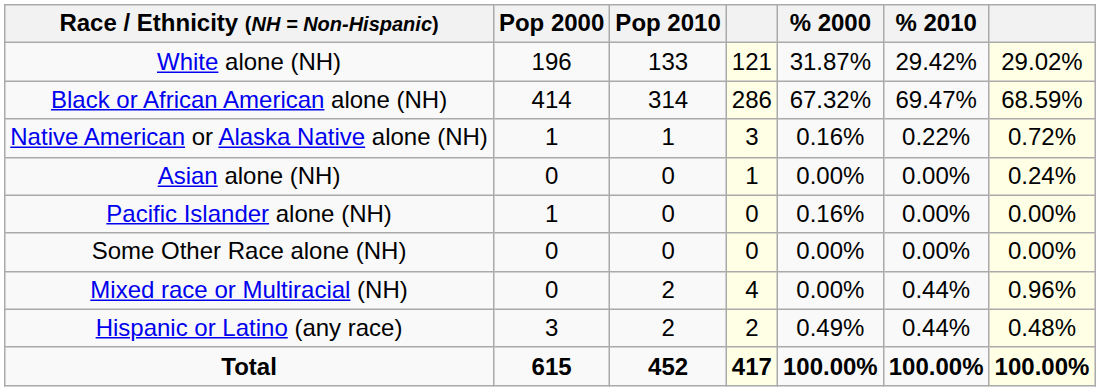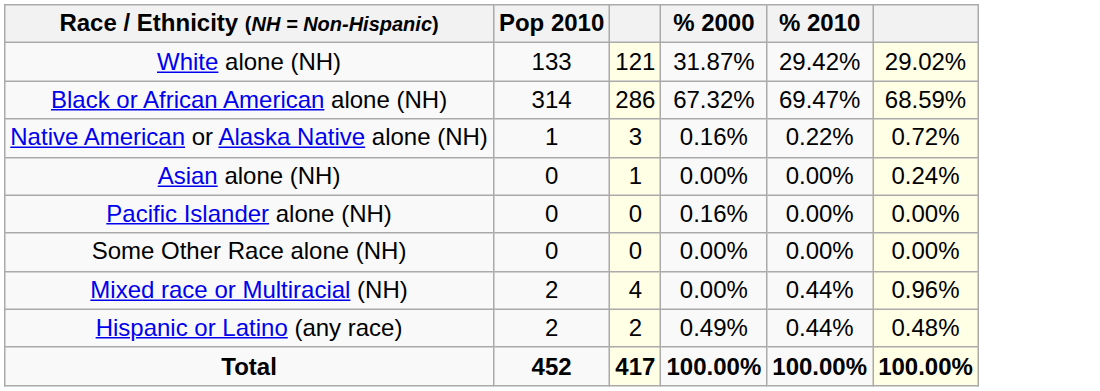- column: (552, 23)
